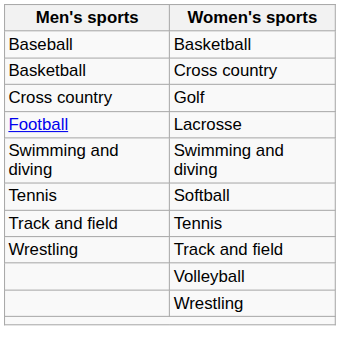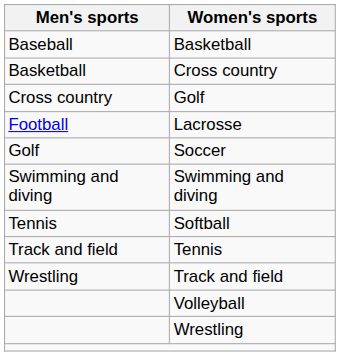+ row: (200, 151)
